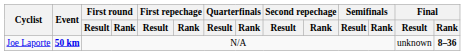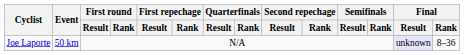(67, 43) bold -> (67, 43) normal
(414, 43) no background -> (413, 43) lavender background
(447, 43) bold -> (446, 43) normal
